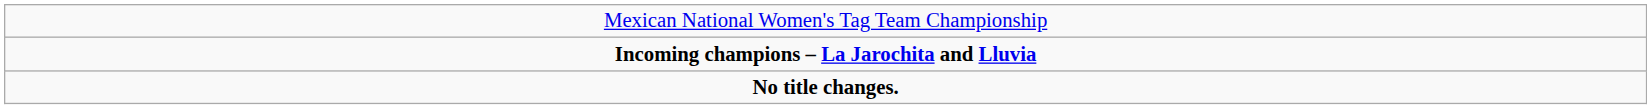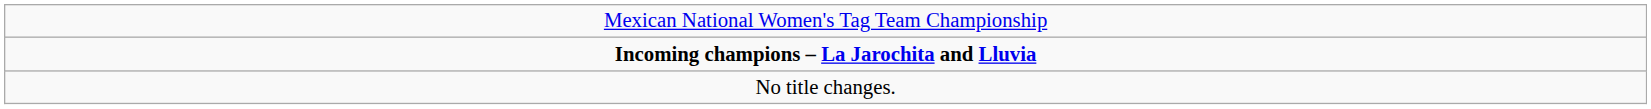(826, 86) bold -> (826, 86) normal
